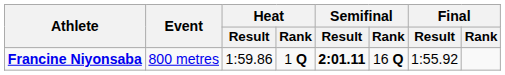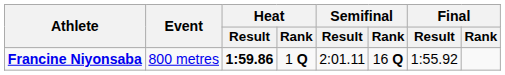(249, 59) normal -> (250, 59) bold
(342, 59) bold -> (342, 59) normal
